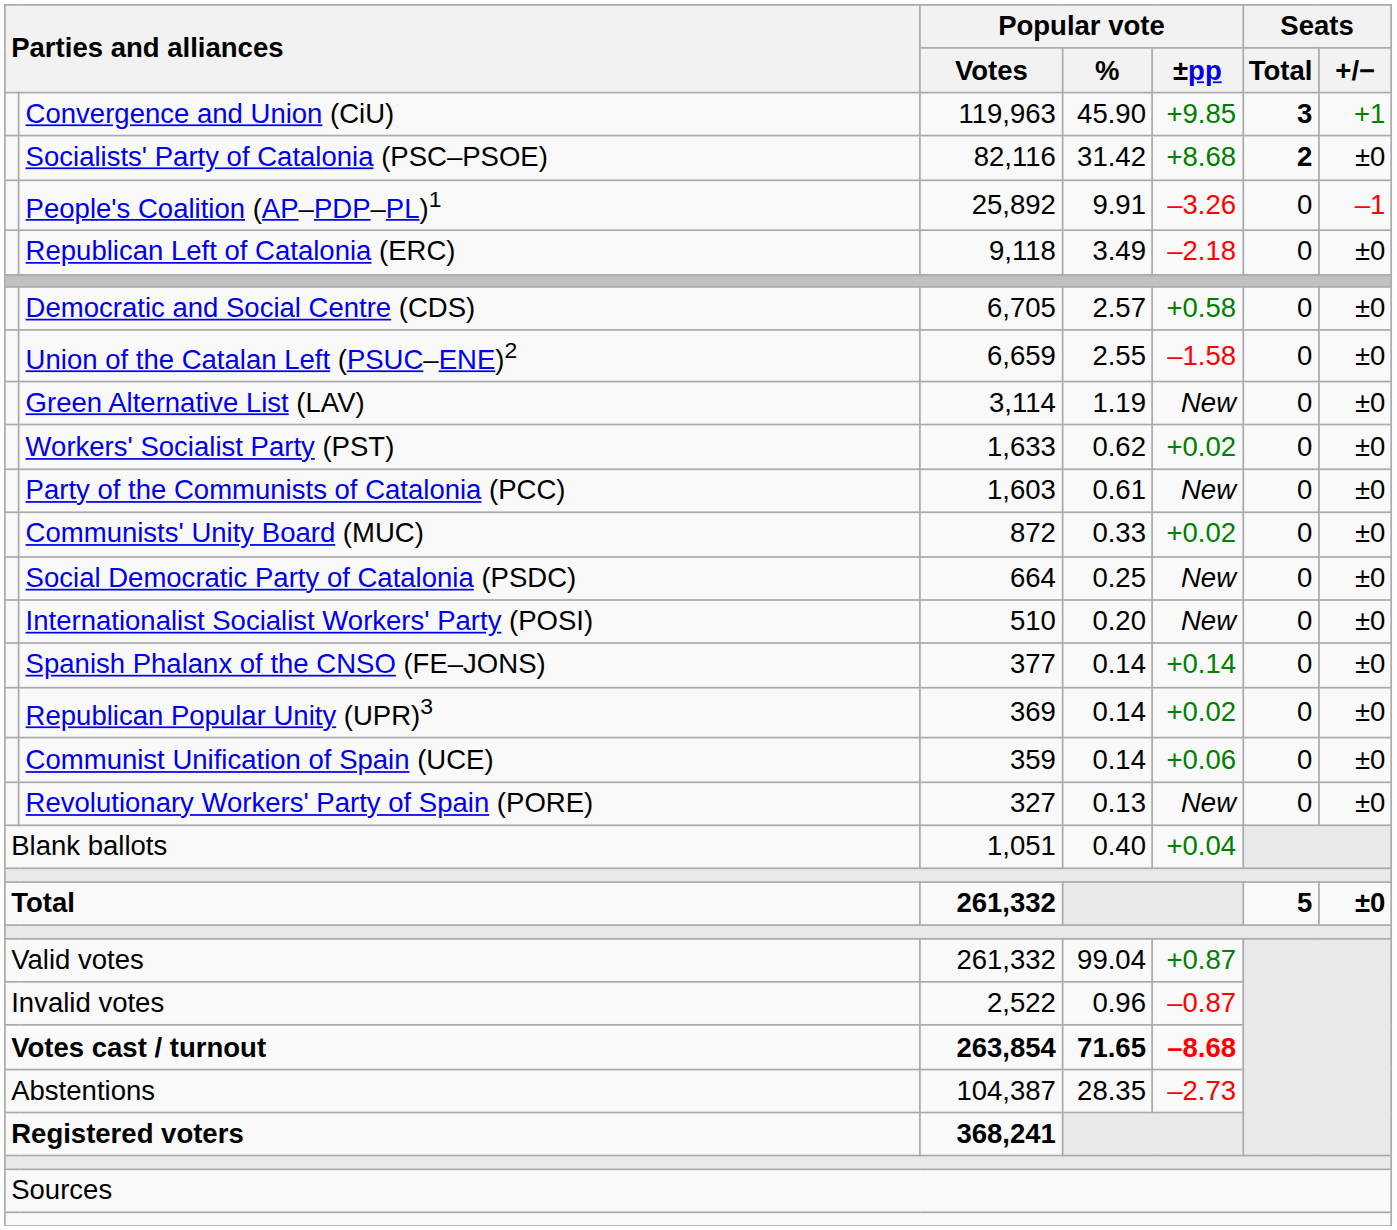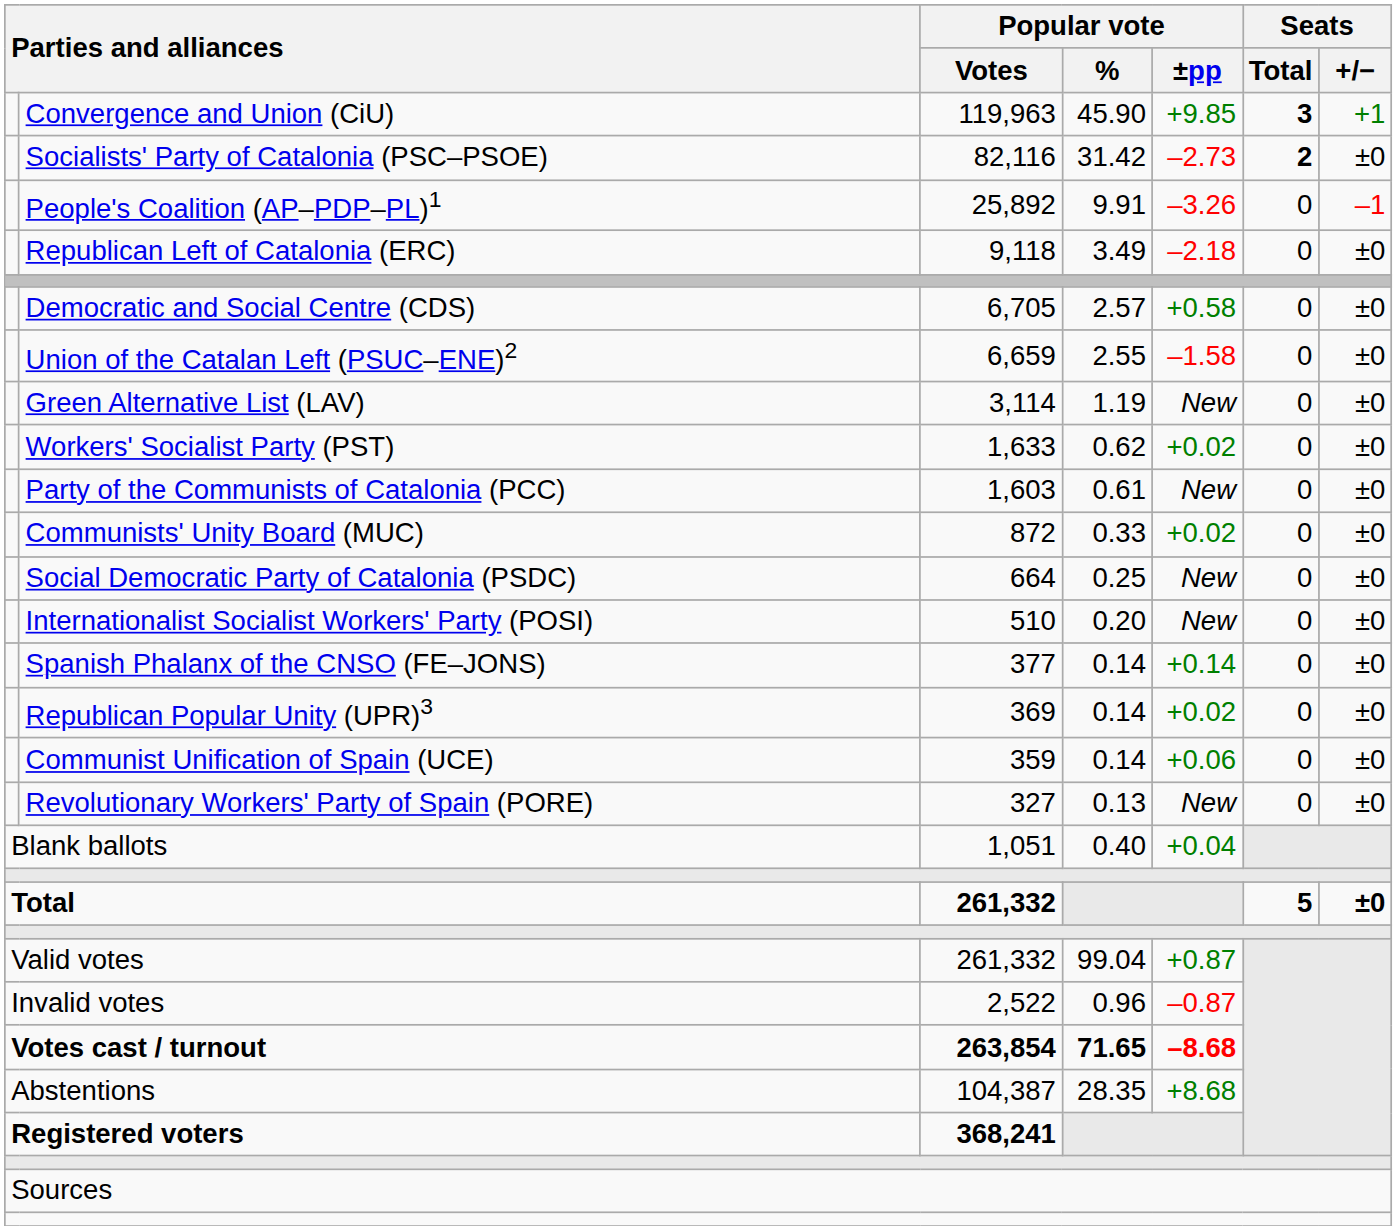(1201, 157) +8.68 -> (1202, 157) –2.73
(1202, 1090) –2.73 -> (1201, 1090) +8.68
